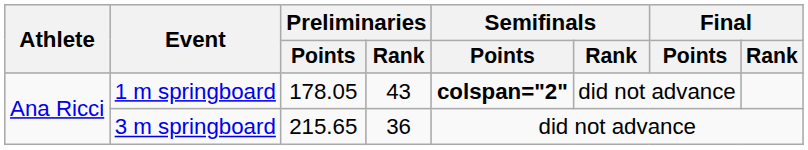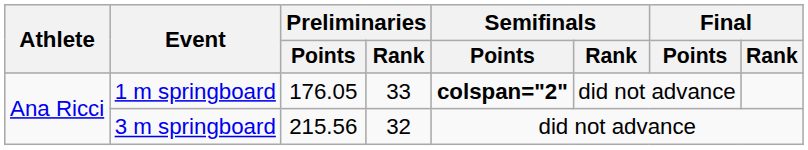(323, 91) 178.05 -> (323, 91) 176.05
(399, 91) 43 -> (399, 91) 33
(323, 127) 215.65 -> (323, 127) 215.56
(399, 127) 36 -> (399, 127) 32
